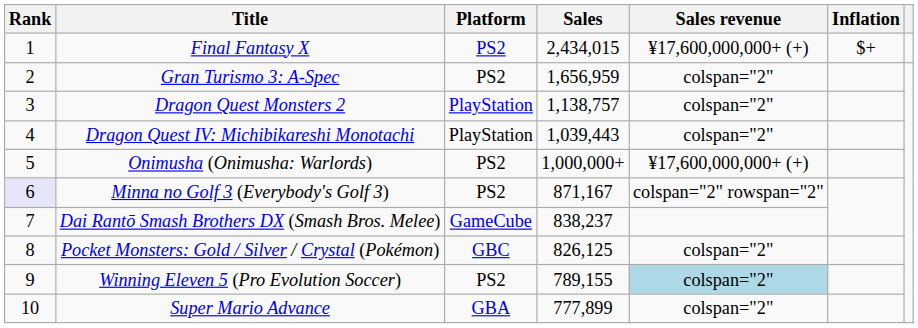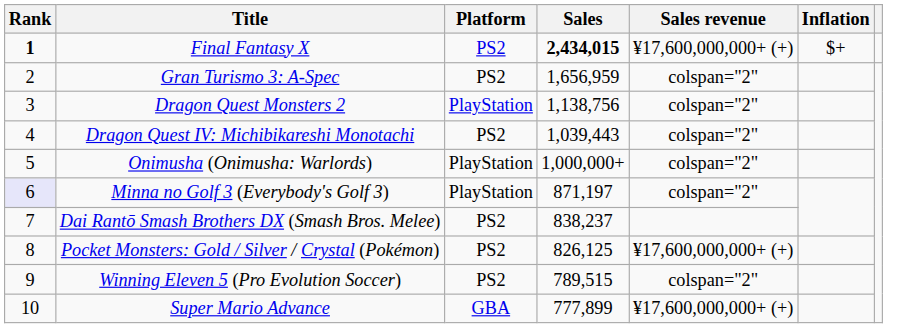(30, 47) normal -> (30, 47) bold
(583, 47) normal -> (583, 47) bold
(583, 105) 1,138,757 -> (583, 105) 1,138,756
(491, 134) PlayStation -> (491, 134) PS2
(491, 163) PS2 -> (491, 163) PlayStation
(728, 163) ¥17,600,000,000+ (+) -> (713, 163) colspan="2"
(491, 192) PS2 -> (491, 192) PlayStation
(583, 192) 871,167 -> (583, 192) 871,197
(728, 192) colspan="2" rowspan="2" -> (713, 192) colspan="2"
(491, 221) GameCube -> (491, 221) PS2
(491, 250) GBC -> (491, 250) PS2
(728, 250) colspan="2" -> (713, 250) ¥17,600,000,000+ (+)
(583, 279) 789,155 -> (583, 279) 789,515
(728, 279) lightblue background -> (713, 279) no background
(728, 308) colspan="2" -> (713, 308) ¥17,600,000,000+ (+)
